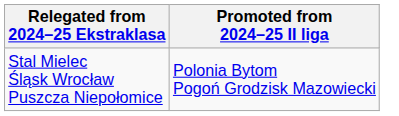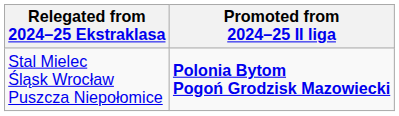(274, 79) normal -> (282, 79) bold
